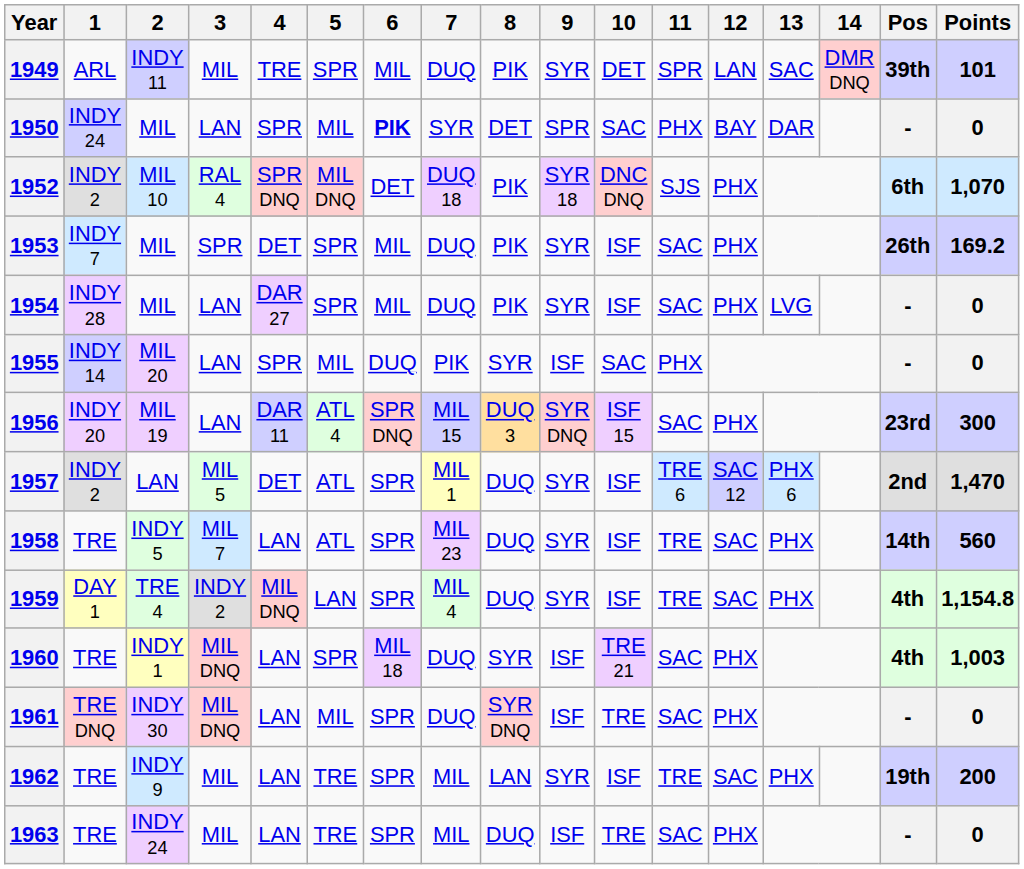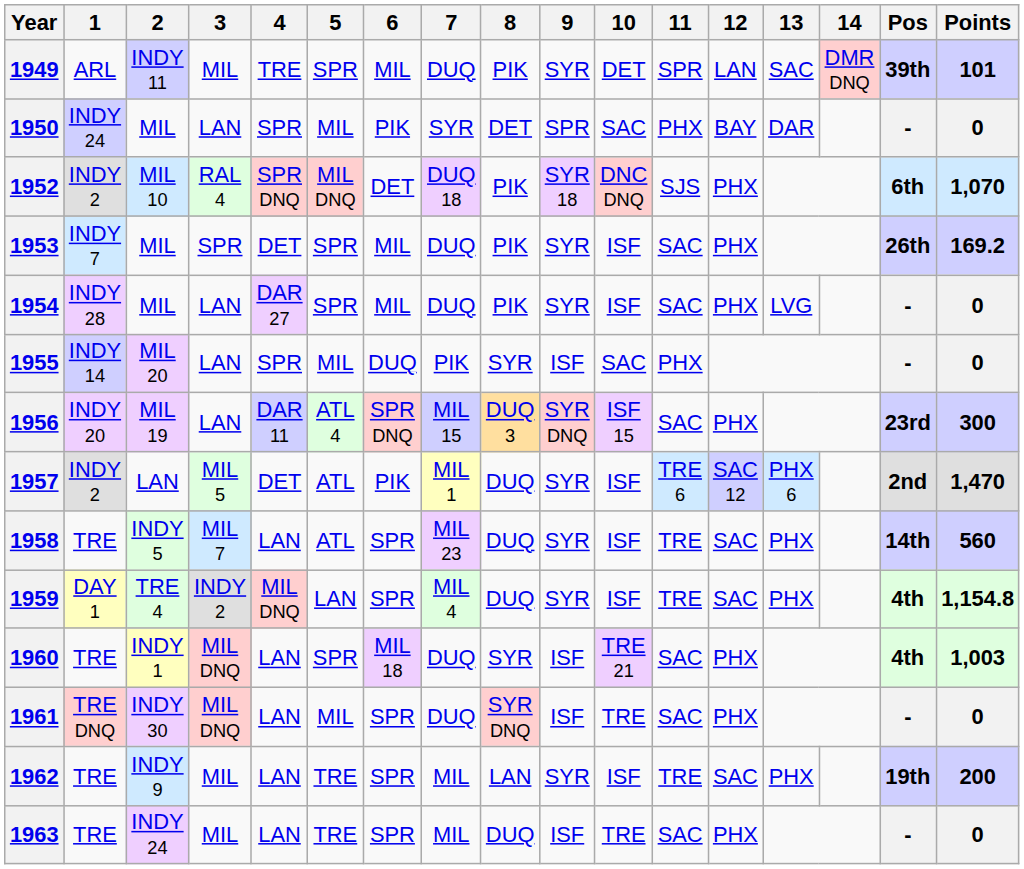(392, 128) bold -> (392, 128) normal
(392, 481) SPR -> (392, 481) PIK
